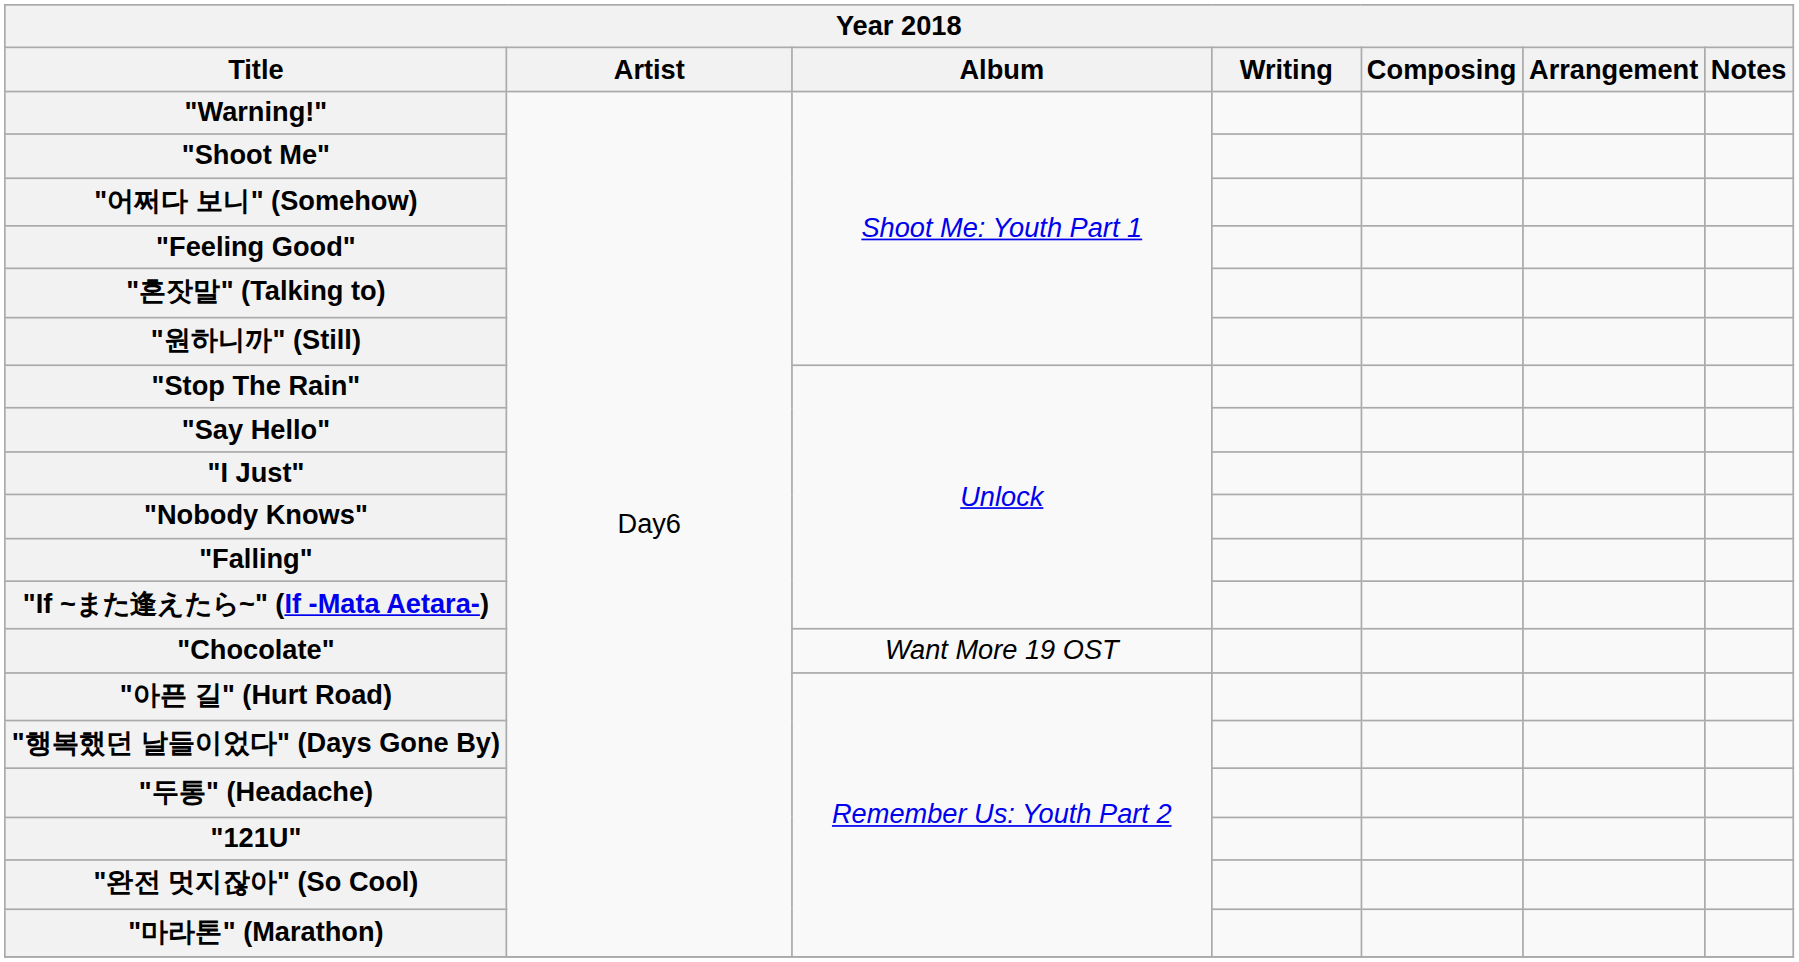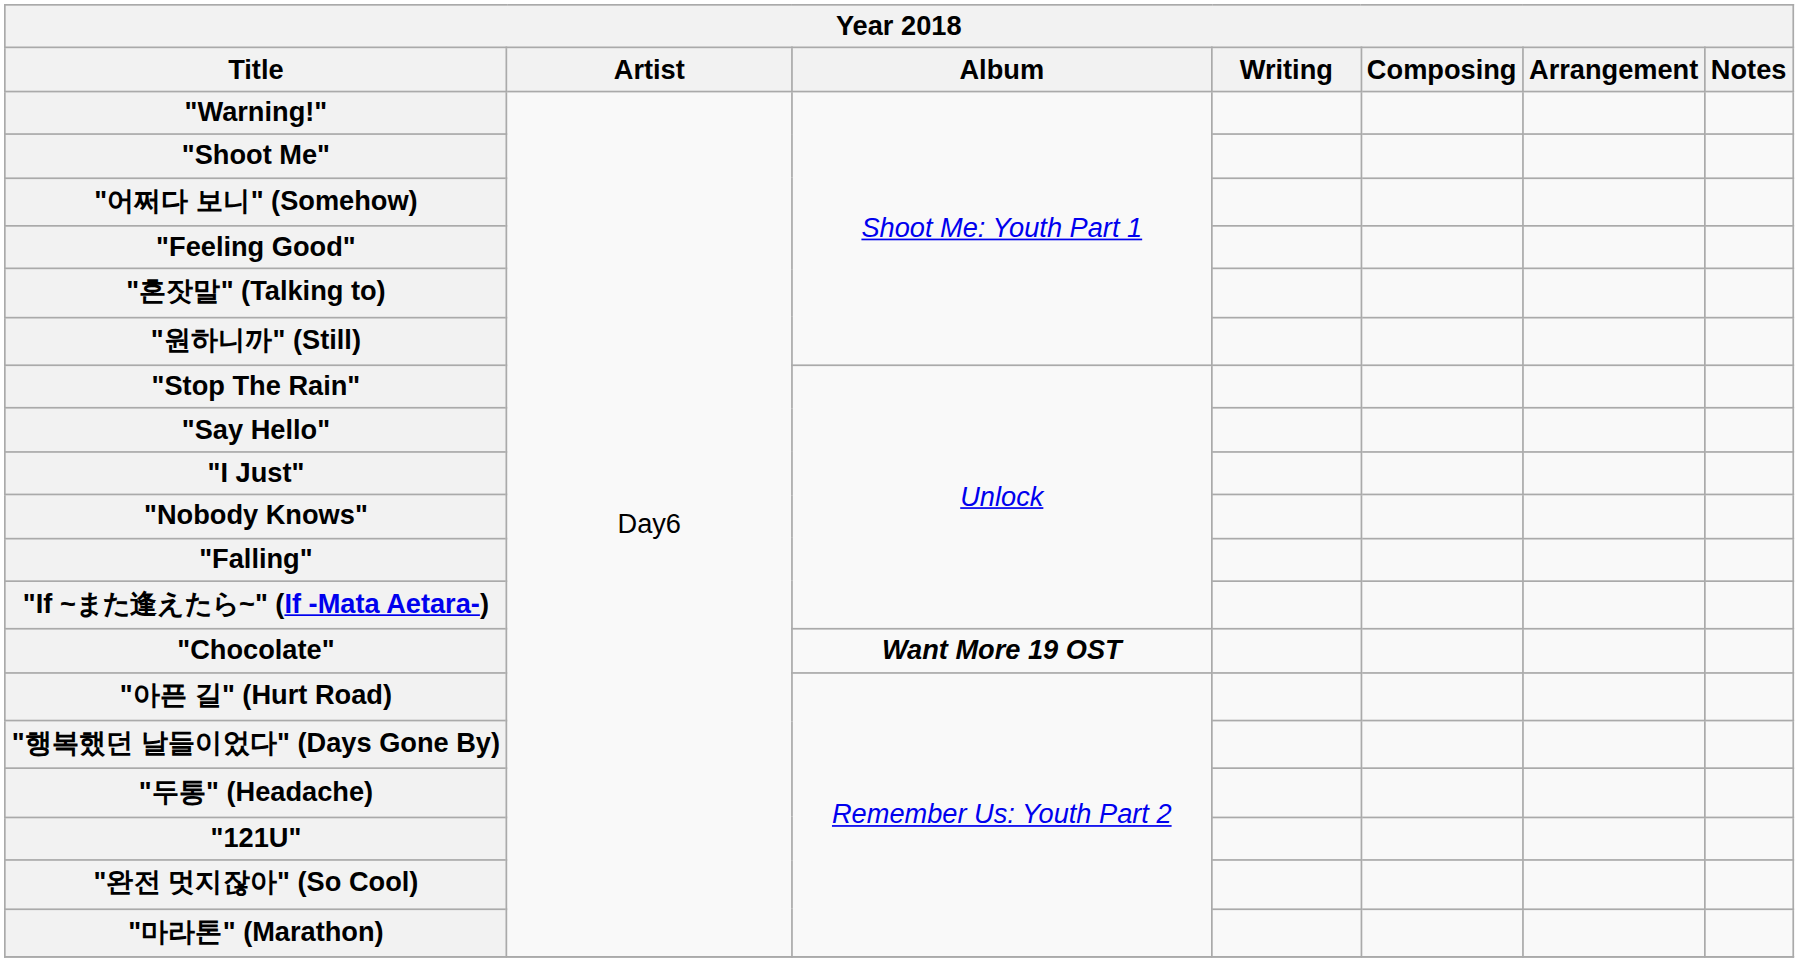(1002, 650) normal -> (1002, 650) bold
